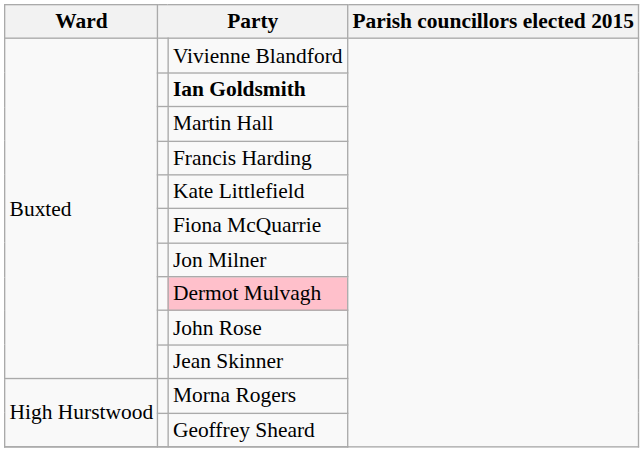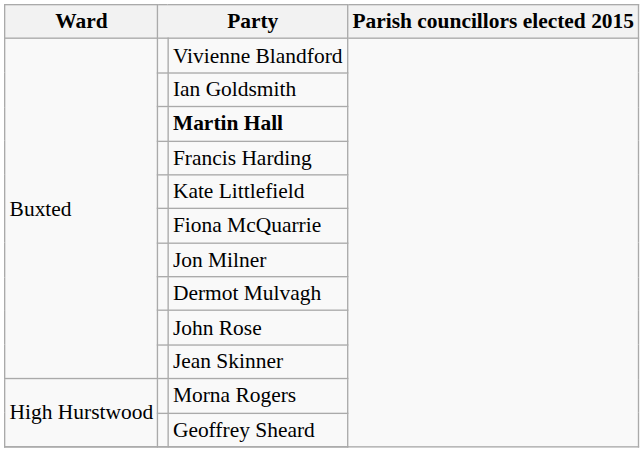(239, 89) bold -> (235, 89) normal
(223, 123) normal -> (228, 123) bold
(247, 293) pink background -> (247, 293) no background
